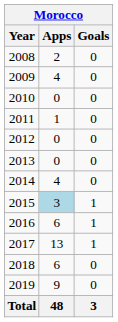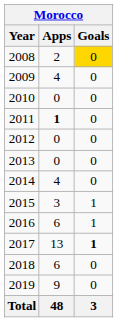(93, 56) no background -> (93, 56) gold background
(57, 118) normal -> (57, 118) bold
(57, 202) lightblue background -> (57, 202) no background
(93, 243) normal -> (93, 243) bold
